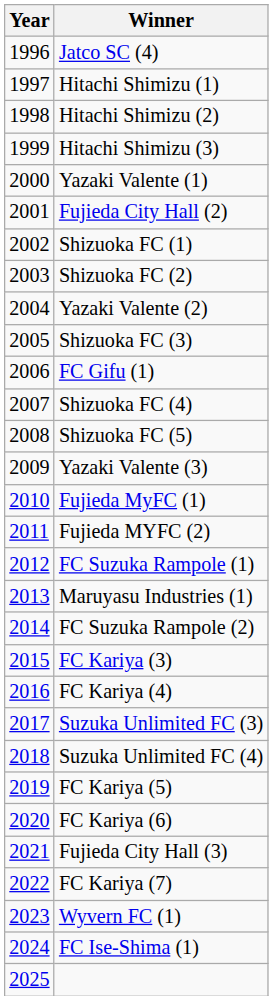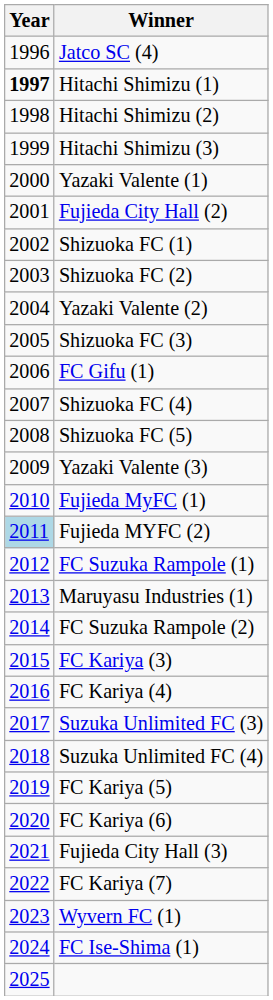(29, 84) normal -> (29, 84) bold
(29, 532) no background -> (29, 532) lightblue background
